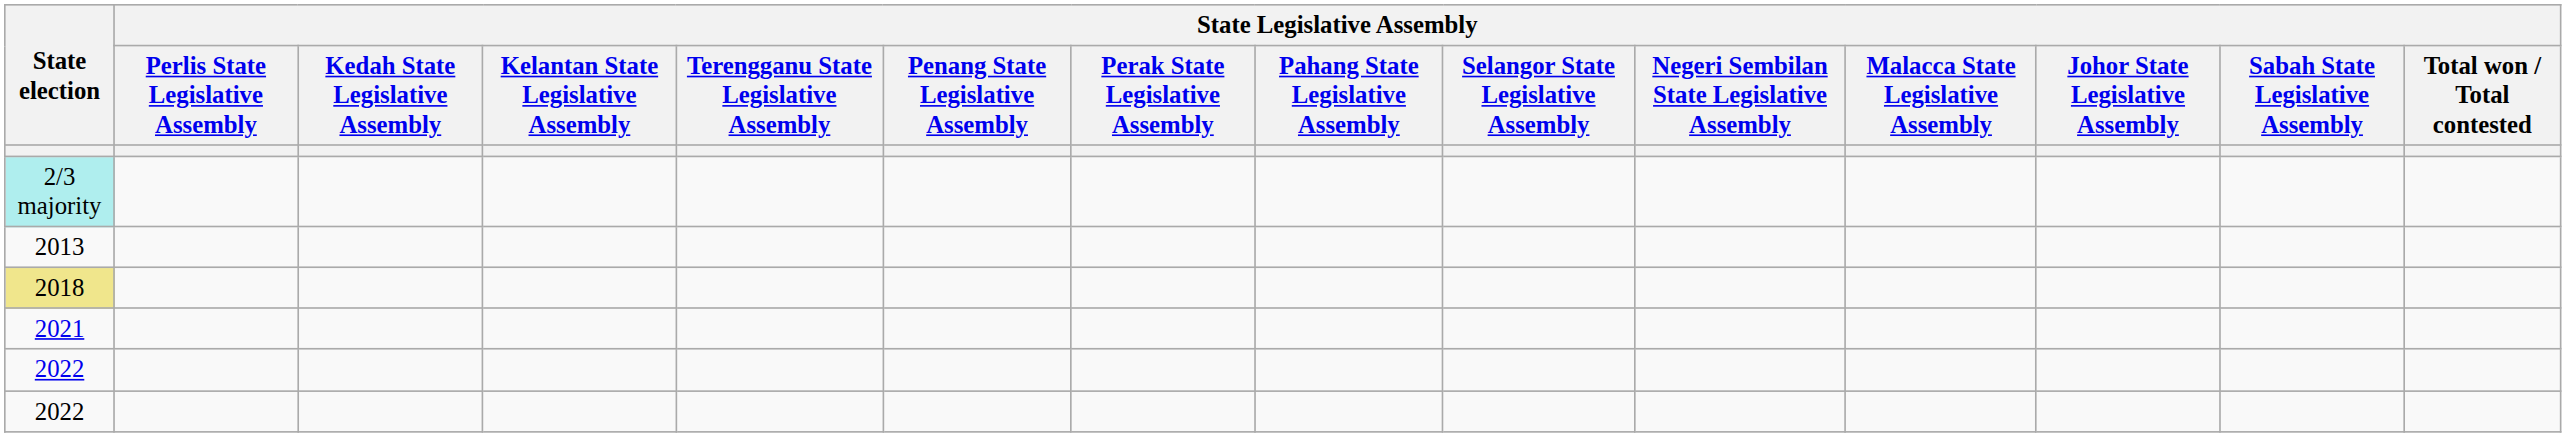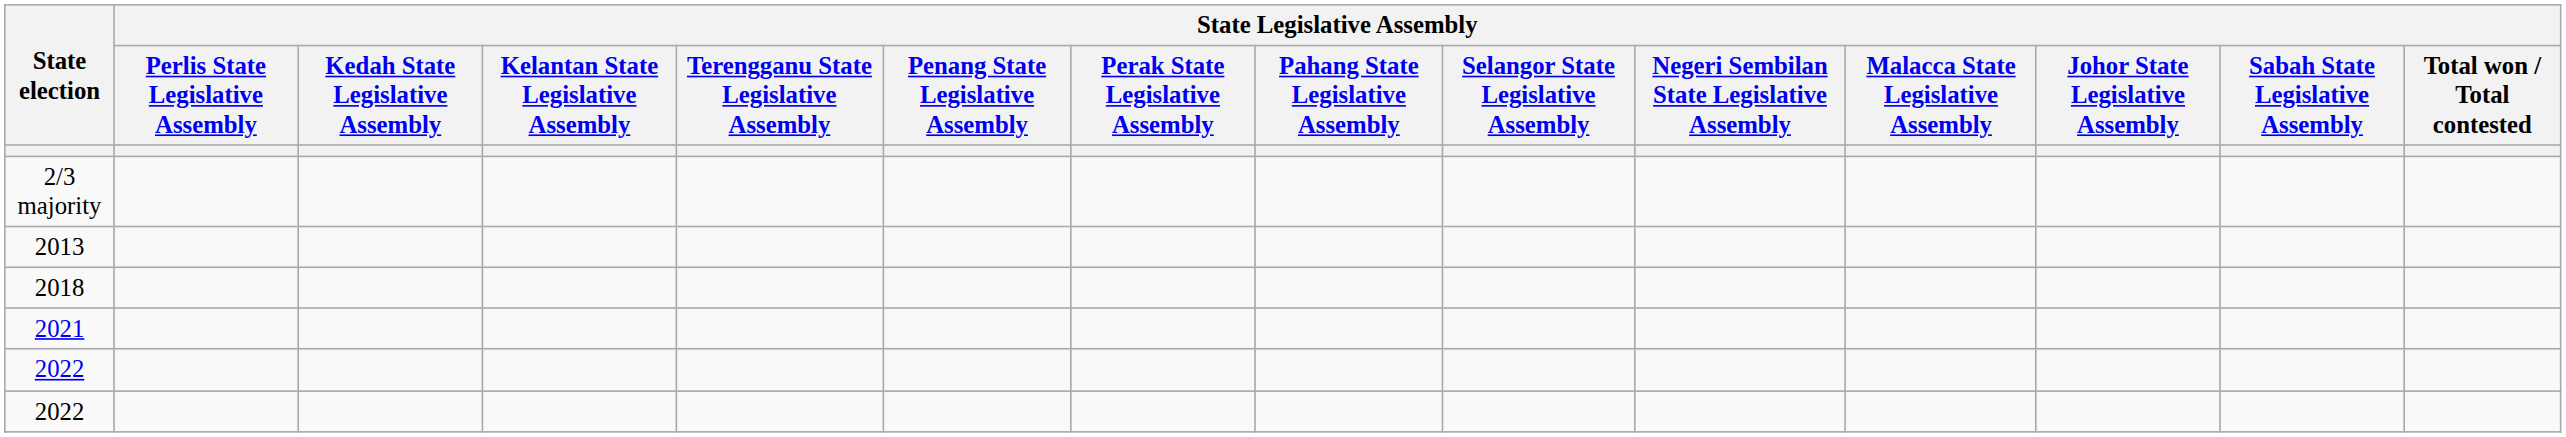(60, 191) paleturquoise background -> (60, 191) no background
(60, 288) khaki background -> (60, 288) no background
